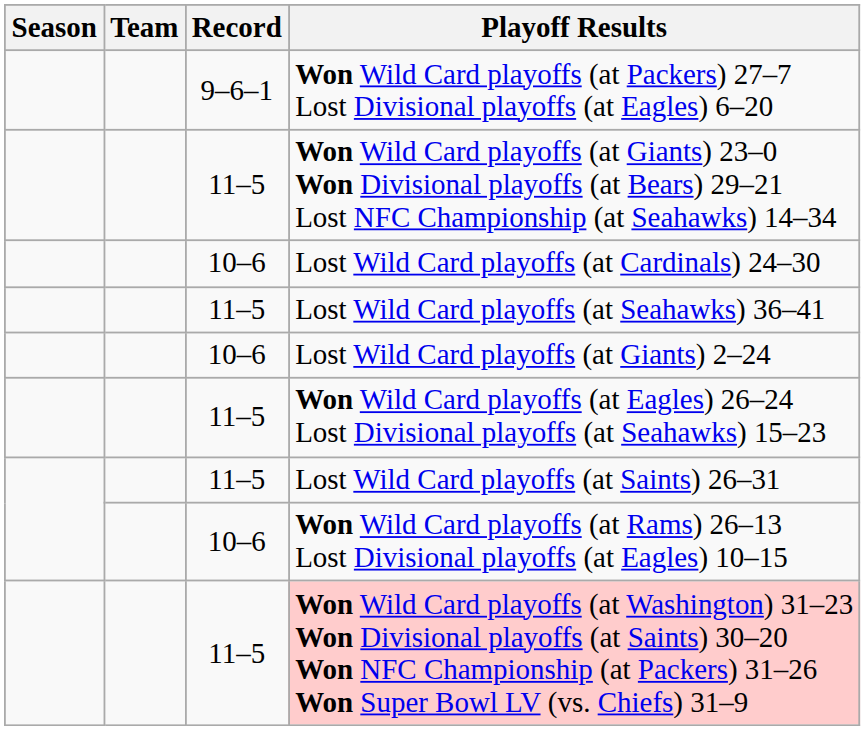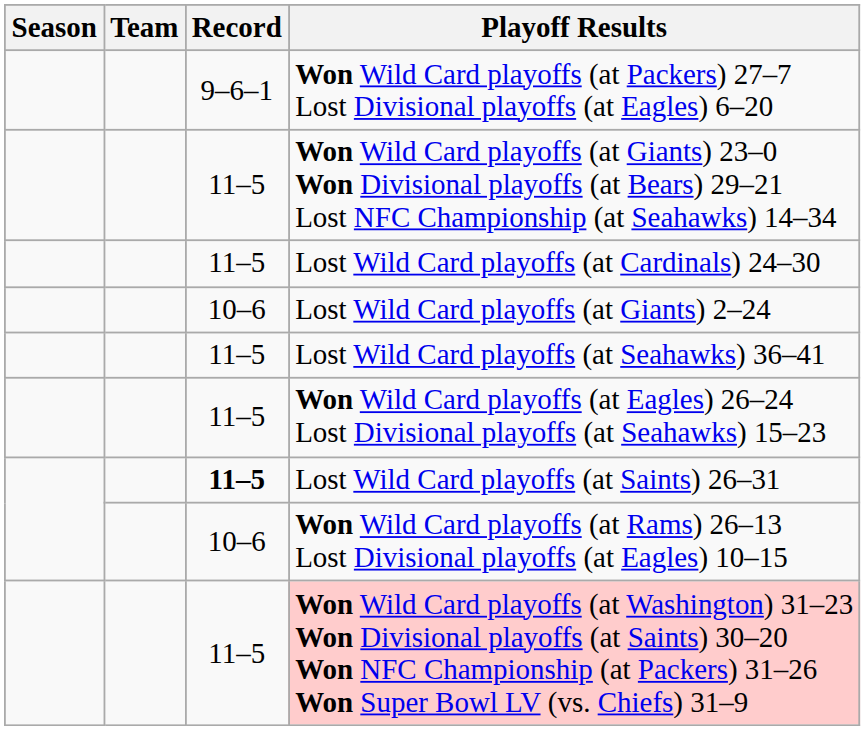(237, 262) 10–6 -> (237, 262) 11–5
rows swapped: (560, 308) <-> (533, 354)
(237, 479) normal -> (237, 479) bold
